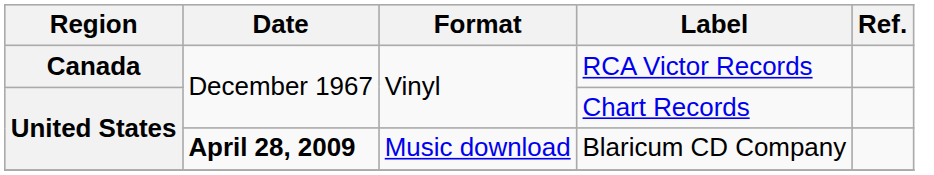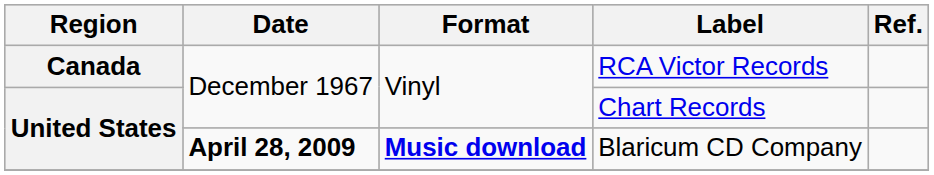(478, 148) normal -> (486, 148) bold
